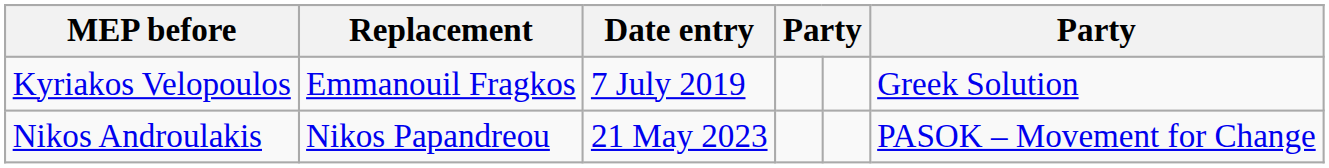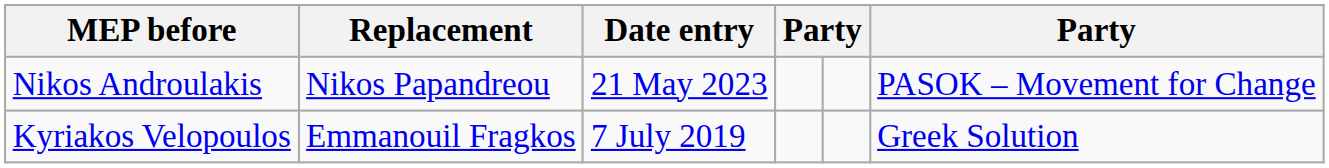rows swapped: (152, 83) <-> (137, 135)
